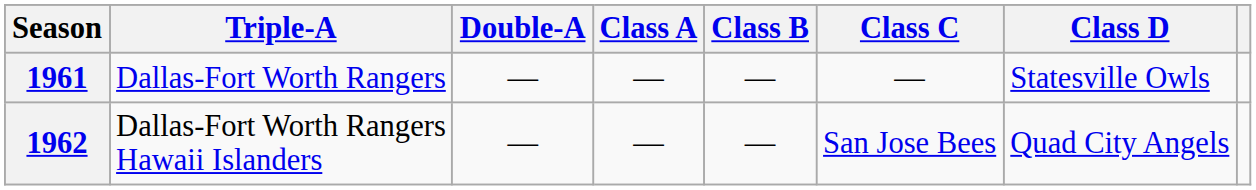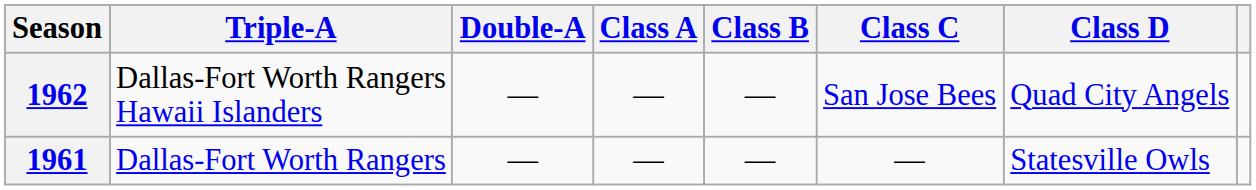rows swapped: (57, 77) <-> (57, 142)
